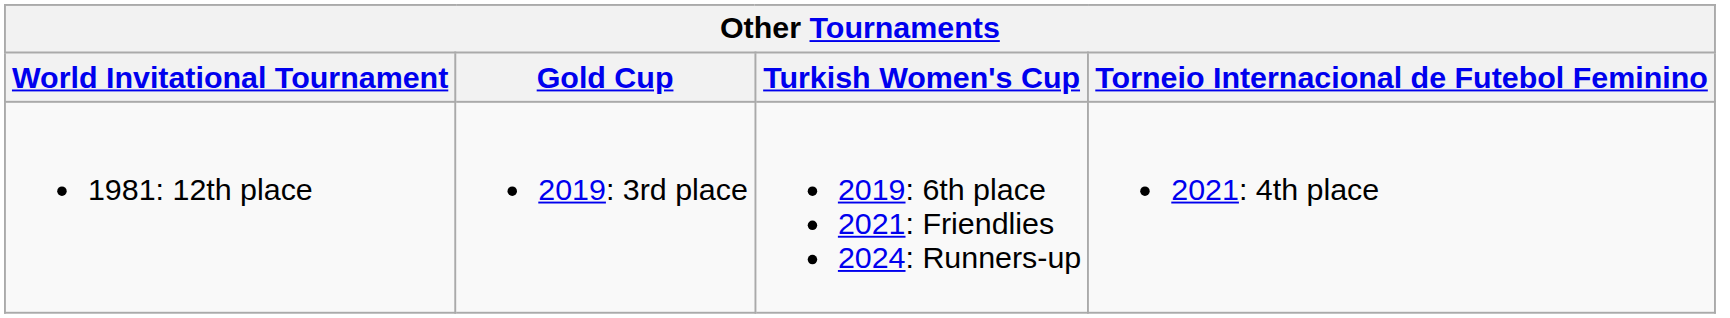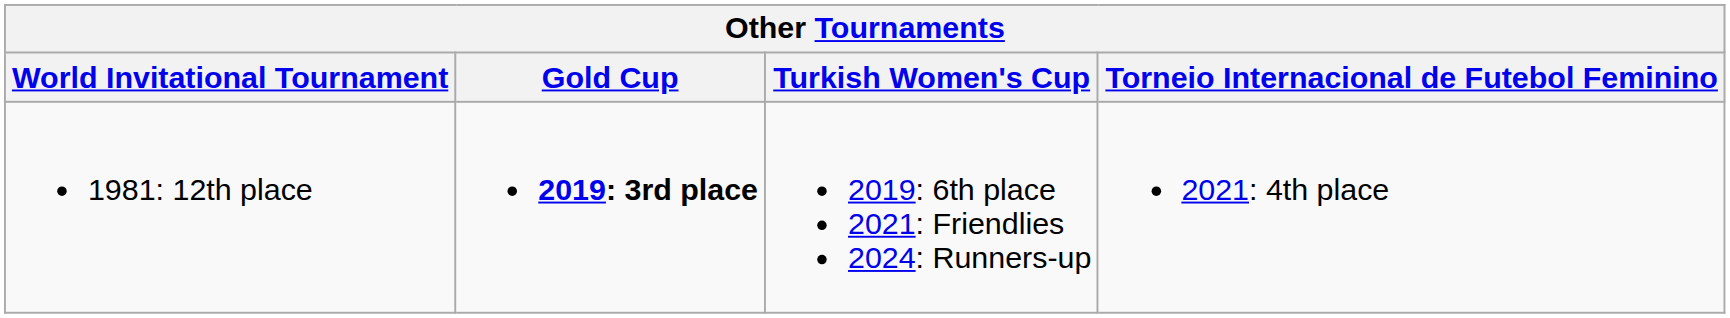(605, 190) normal -> (610, 190) bold
